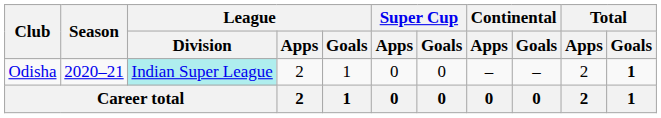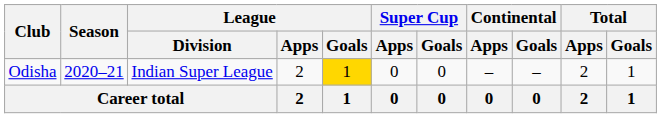(202, 71) paleturquoise background -> (202, 71) no background
(347, 71) no background -> (347, 71) gold background
(631, 71) bold -> (631, 71) normal
